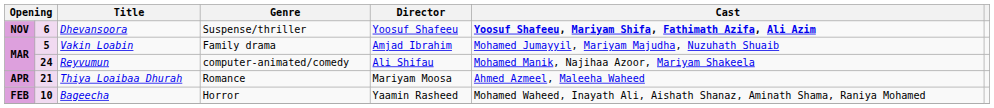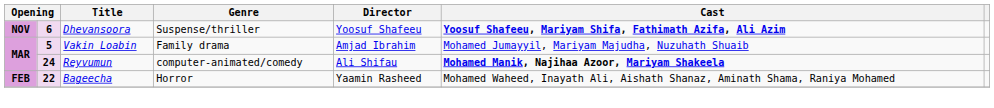(614, 62) normal -> (584, 62) bold
- row: (121, 79)
(46, 95) 10 -> (49, 79) 22
